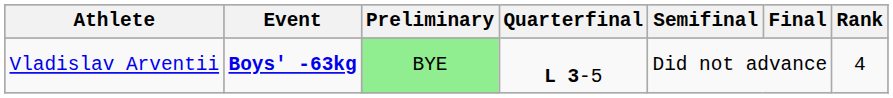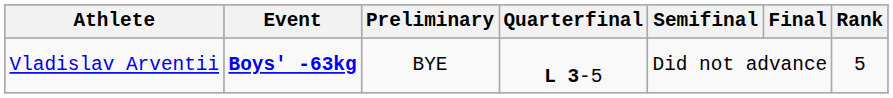(430, 65) lightgreen background -> (430, 65) no background
(860, 65) 4 -> (860, 65) 5
